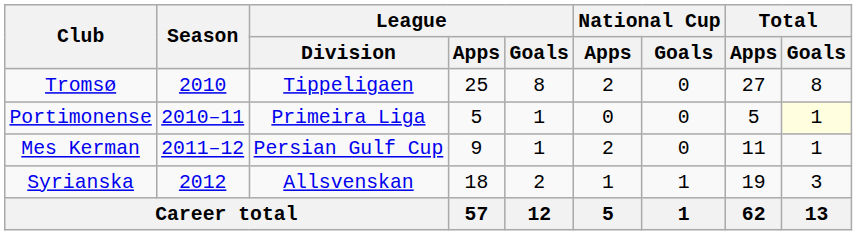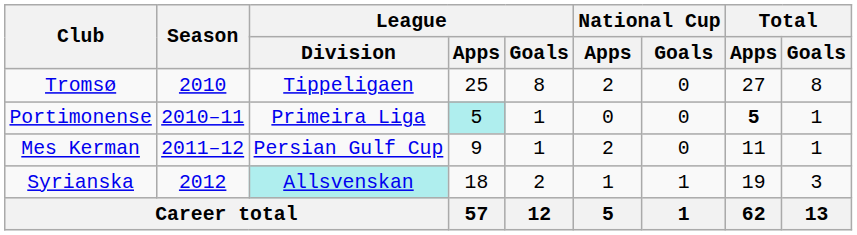(476, 117) no background -> (476, 117) paleturquoise background
(754, 117) normal -> (754, 117) bold
(817, 117) lightyellow background -> (817, 117) no background
(348, 182) no background -> (348, 182) paleturquoise background
